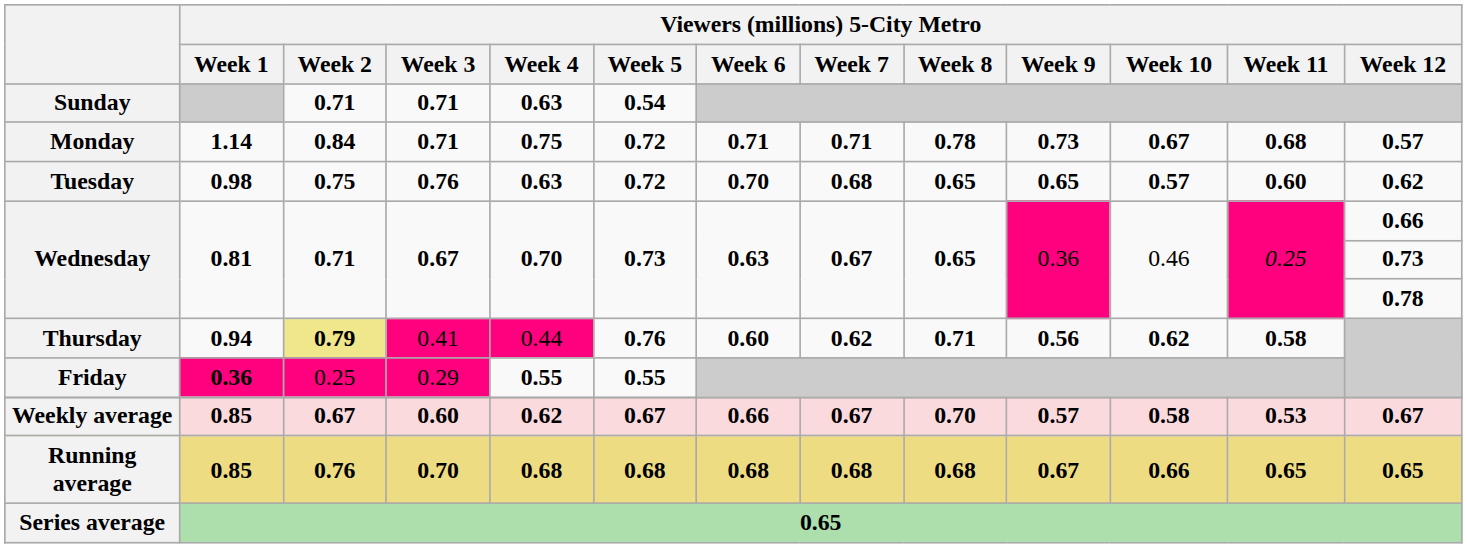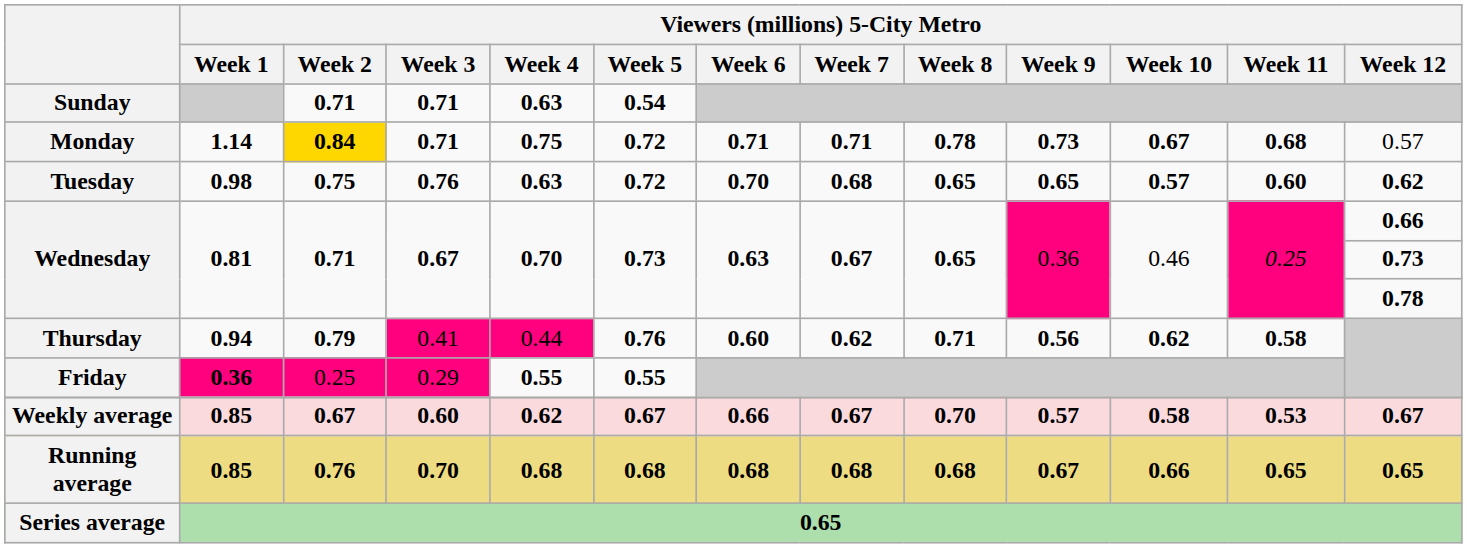(335, 142) no background -> (335, 142) gold background
(1403, 142) bold -> (1403, 142) normal
(335, 337) khaki background -> (335, 337) no background
